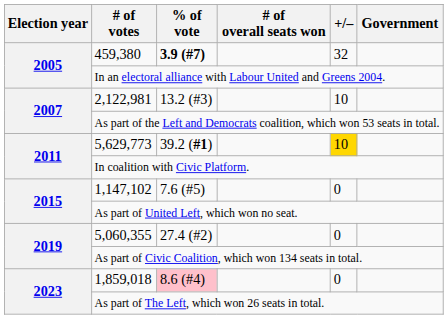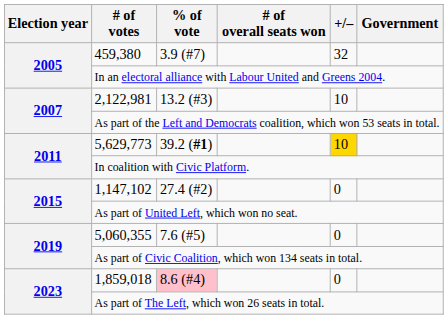(182, 54) bold -> (182, 54) normal
(182, 189) 7.6 (#5) -> (186, 189) 27.4 (#2)
(186, 235) 27.4 (#2) -> (182, 235) 7.6 (#5)
